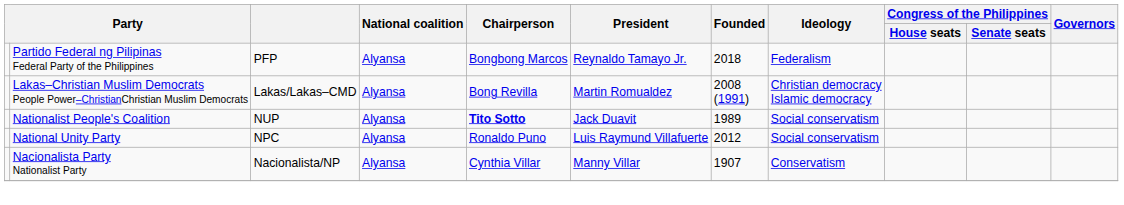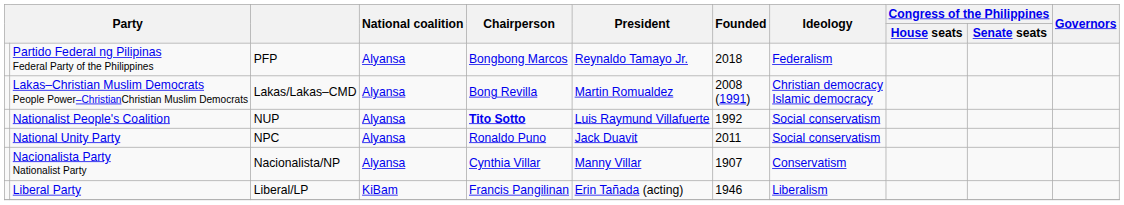(605, 118) Jack Duavit -> (642, 118) Luis Raymund Villafuerte
(727, 118) 1989 -> (729, 118) 1992
(641, 137) Luis Raymund Villafuerte -> (606, 137) Jack Duavit
(727, 137) 2012 -> (728, 137) 2011
+ row: (47, 190)
